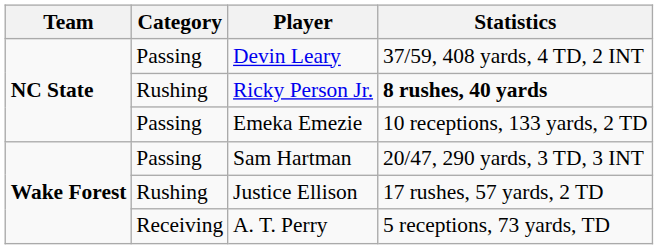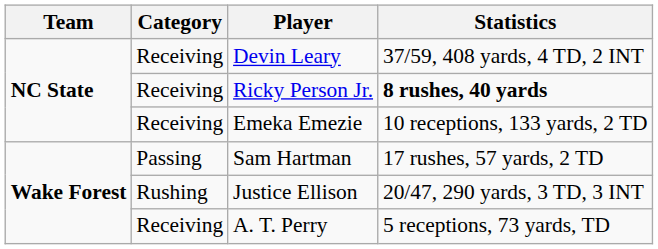(169, 55) Passing -> (180, 55) Receiving
(172, 89) Rushing -> (180, 89) Receiving
(169, 123) Passing -> (180, 123) Receiving
(513, 157) 20/47, 290 yards, 3 TD, 3 INT -> (493, 157) 17 rushes, 57 yards, 2 TD
(493, 191) 17 rushes, 57 yards, 2 TD -> (513, 191) 20/47, 290 yards, 3 TD, 3 INT
